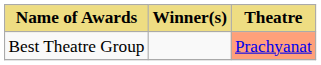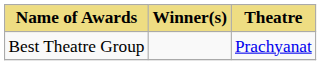(273, 45) lightsalmon background -> (273, 45) no background
